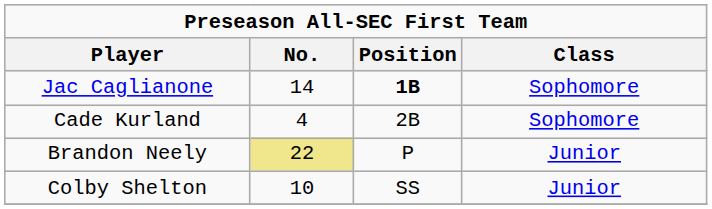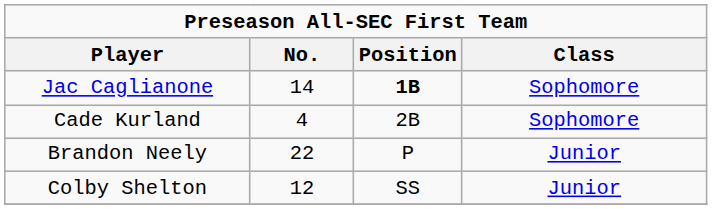(302, 154) khaki background -> (302, 154) no background
(302, 188) 10 -> (302, 188) 12
